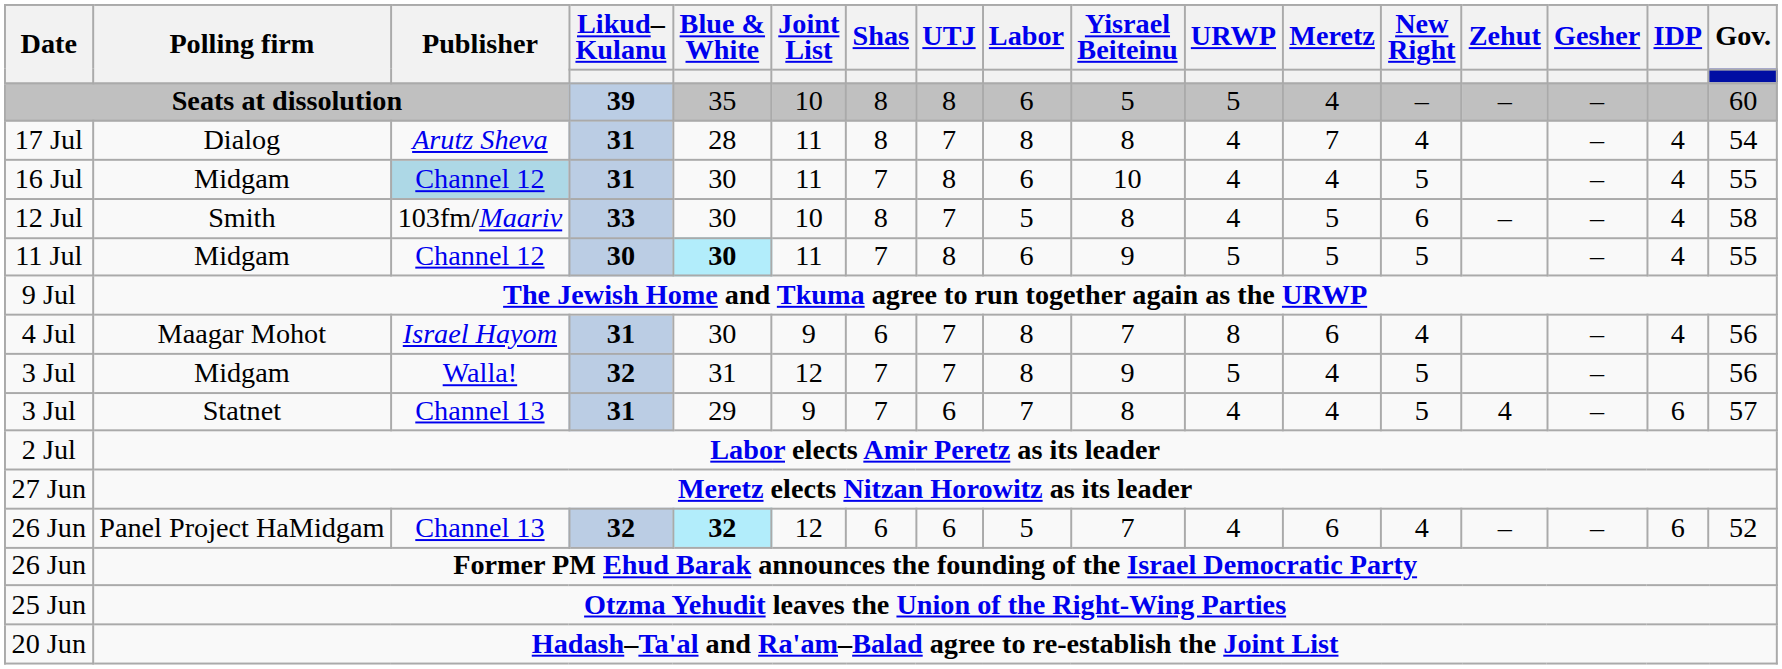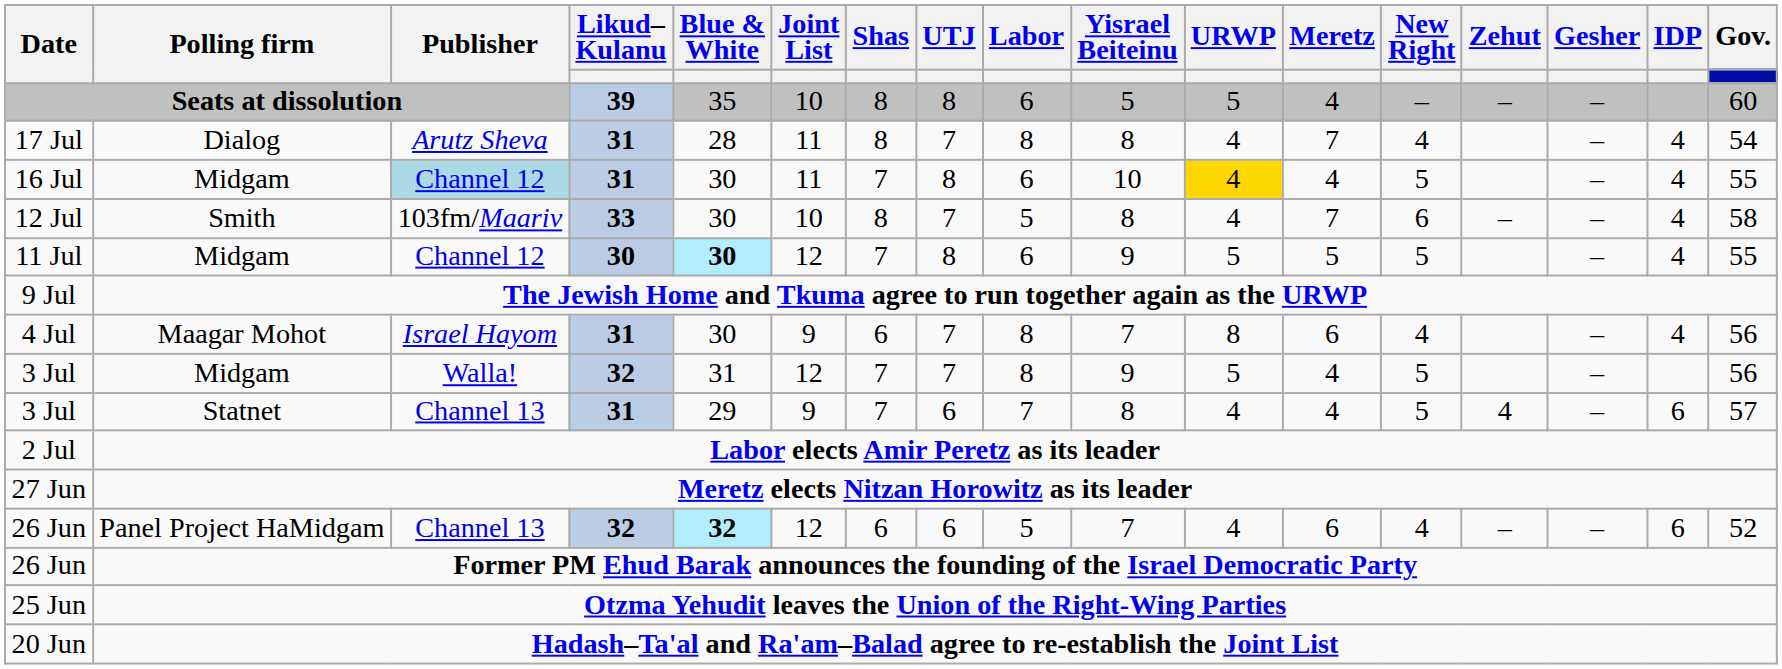(1233, 179) no background -> (1233, 179) gold background
(1332, 217) 5 -> (1332, 217) 7
(809, 256) 11 -> (809, 256) 12
